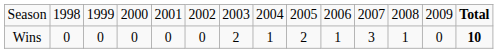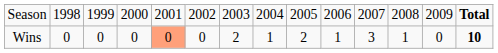(168, 37) no background -> (168, 37) lightsalmon background
